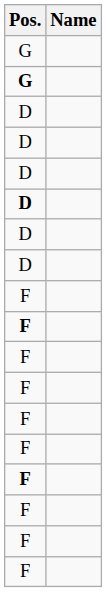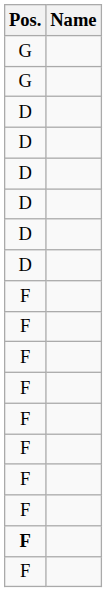(25, 81) bold -> (25, 81) normal
(25, 204) bold -> (25, 204) normal
(25, 326) bold -> (25, 326) normal
(25, 479) bold -> (25, 479) normal
(25, 541) normal -> (25, 541) bold
